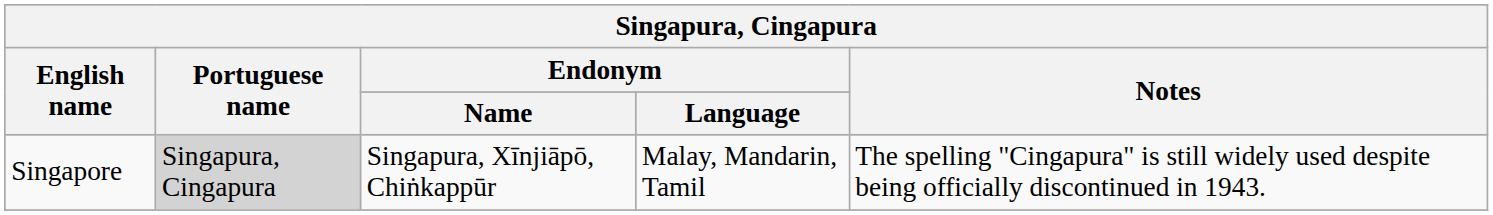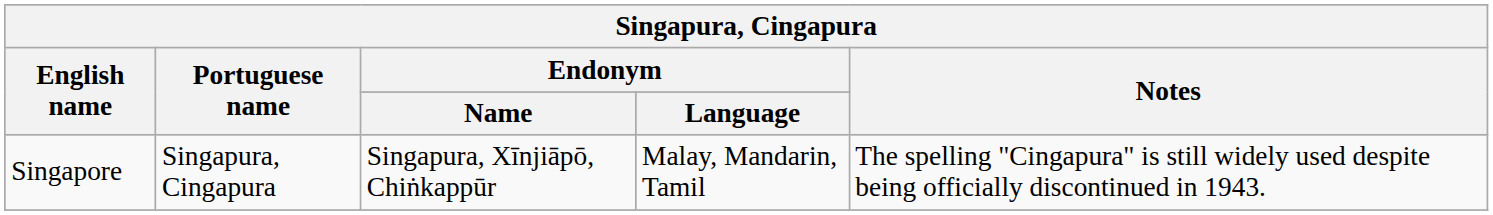(221, 171) lightgrey background -> (221, 171) no background
